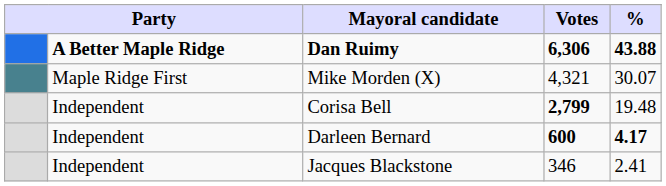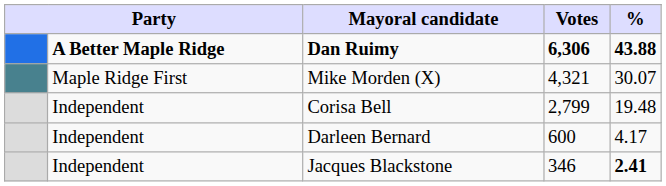(569, 107) bold -> (569, 107) normal
(562, 136) bold -> (562, 136) normal
(631, 136) bold -> (631, 136) normal
(631, 166) normal -> (631, 166) bold
